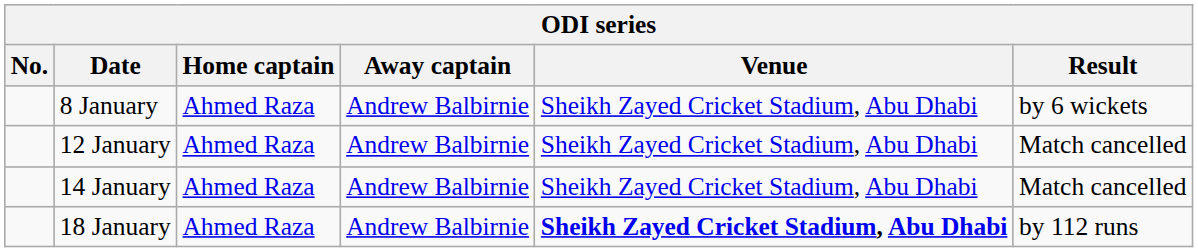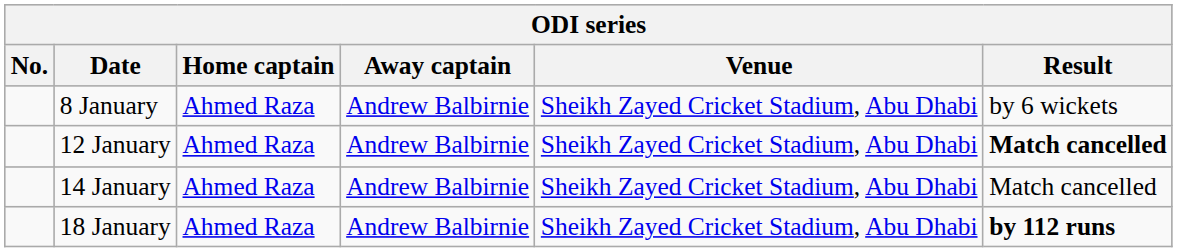(1103, 145) normal -> (1078, 145) bold
(774, 226) bold -> (759, 226) normal
(1079, 226) normal -> (1052, 226) bold
